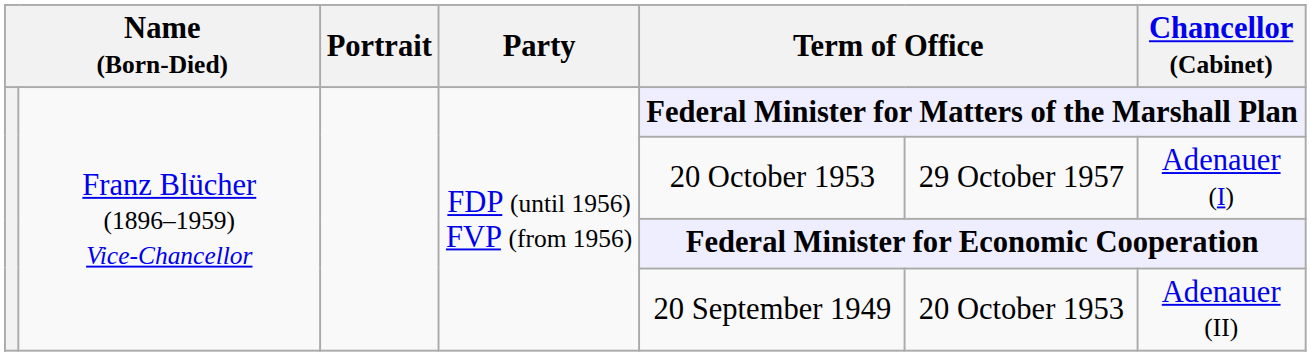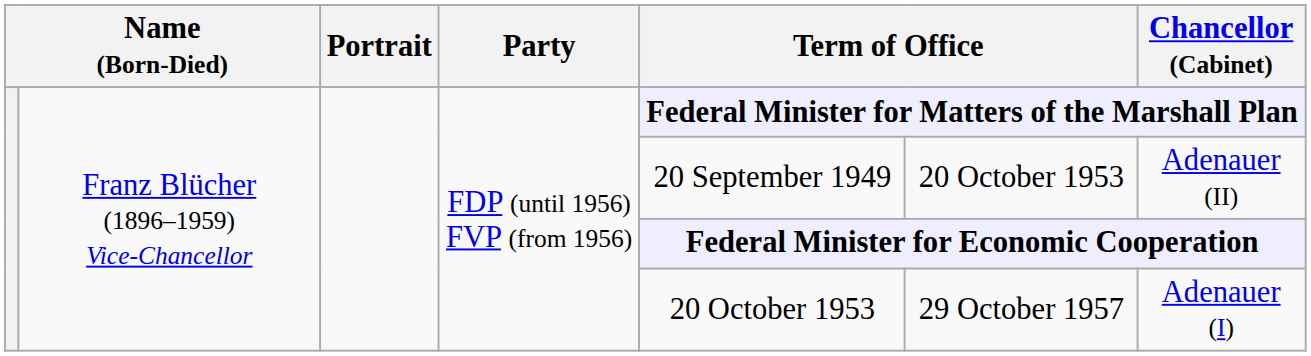(772, 177) 20 October 1953 -> (772, 177) 20 September 1949
(1021, 177) 29 October 1957 -> (1021, 177) 20 October 1953
(1221, 177) Adenauer (I) -> (1221, 177) Adenauer (II)
(772, 308) 20 September 1949 -> (772, 308) 20 October 1953
(1021, 308) 20 October 1953 -> (1021, 308) 29 October 1957
(1221, 308) Adenauer (II) -> (1221, 308) Adenauer (I)
